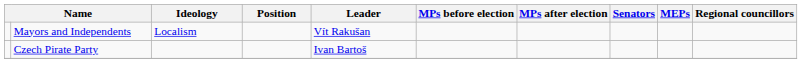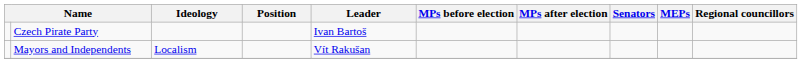rows swapped: (56, 49) <-> (72, 31)
